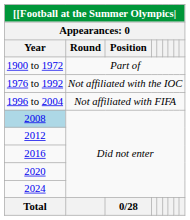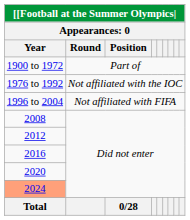(35, 119) lightblue background -> (35, 119) no background
(35, 189) no background -> (35, 189) lightsalmon background
